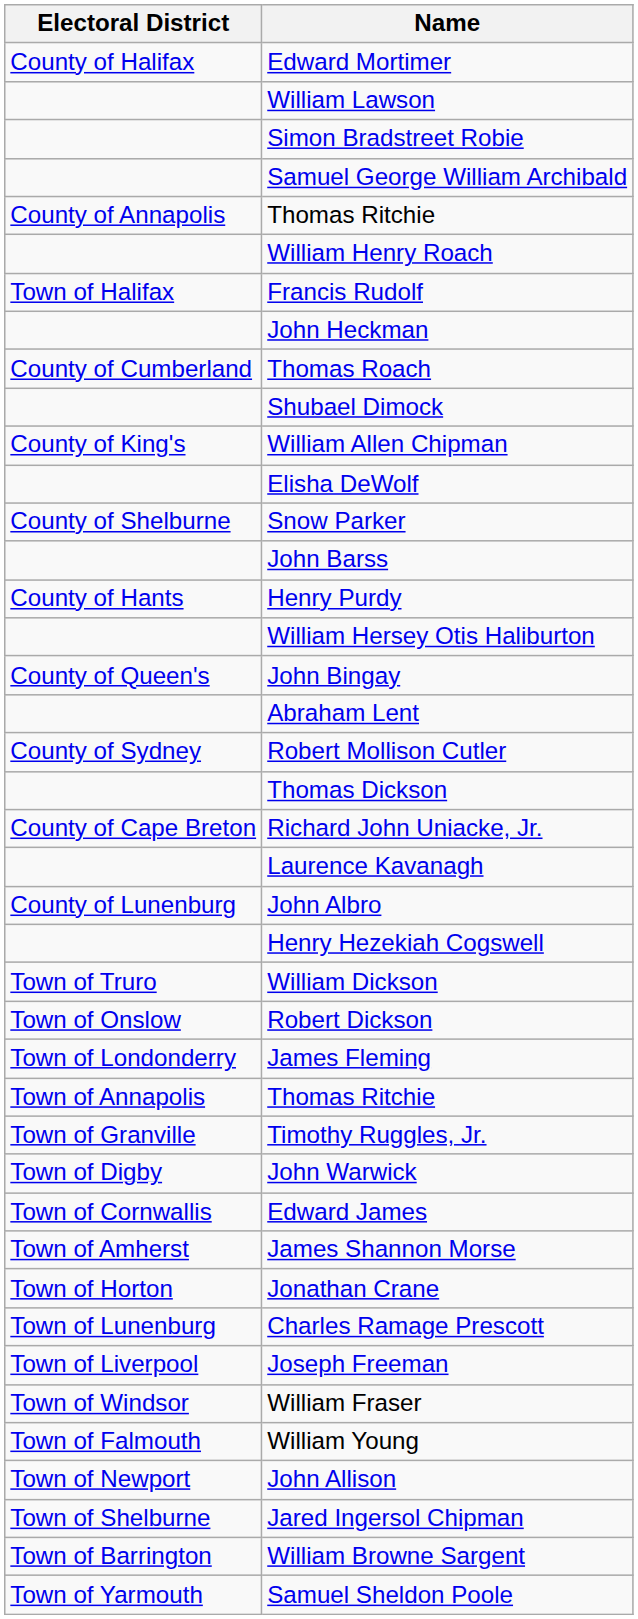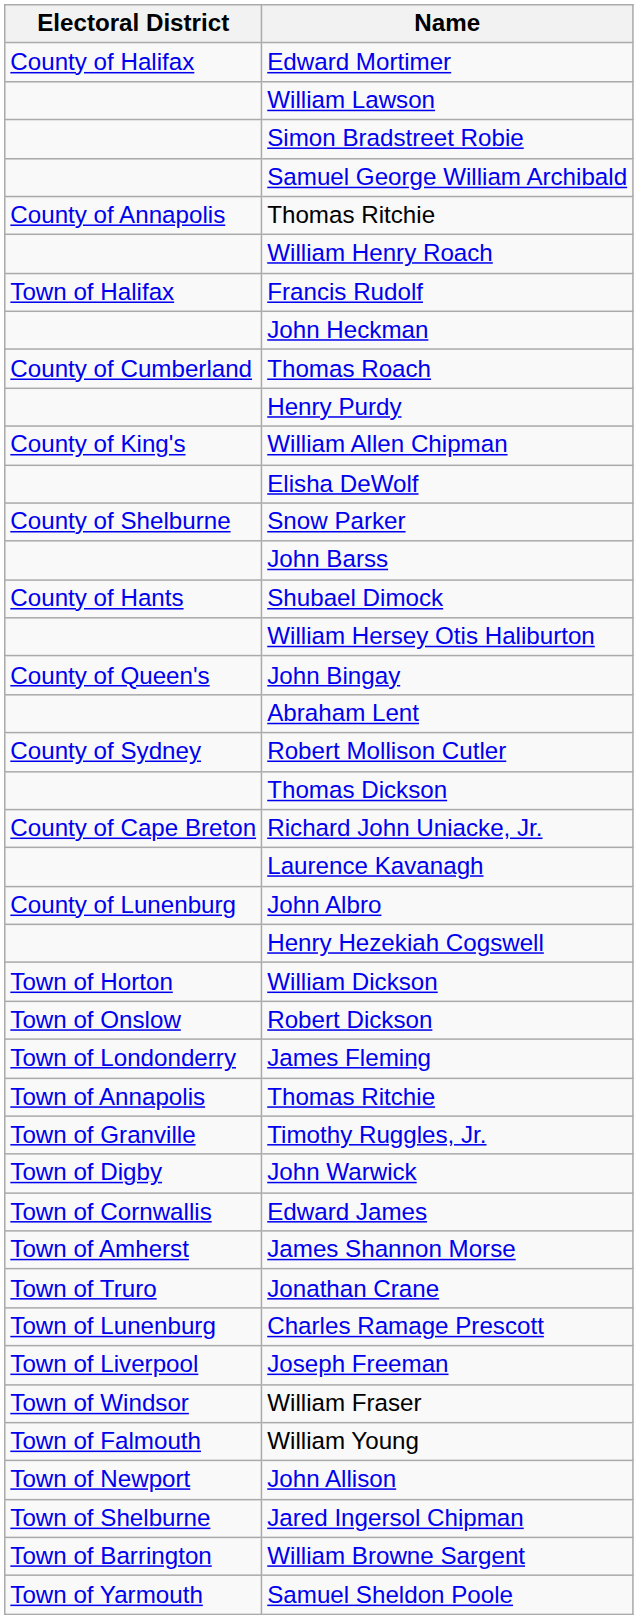(355, 406) Shubael Dimock -> (334, 406) Henry Purdy
(334, 598) Henry Purdy -> (355, 598) Shubael Dimock
(84, 981) Town of Truro -> (92, 981) Town of Horton
(92, 1288) Town of Horton -> (84, 1288) Town of Truro
